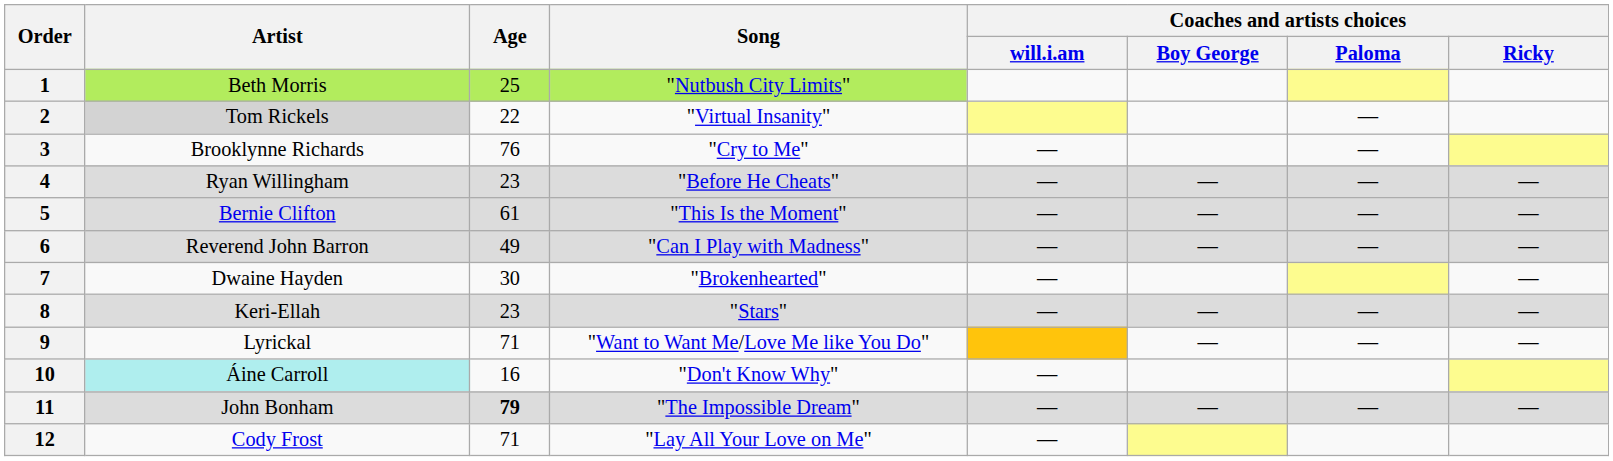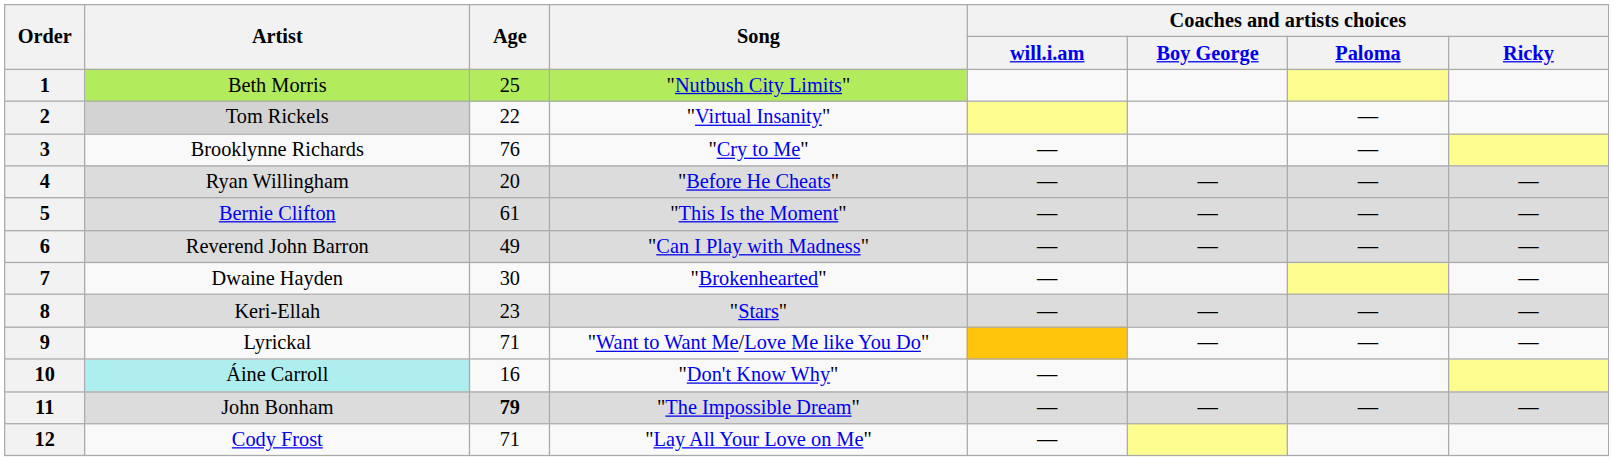(510, 181) 23 -> (510, 181) 20
